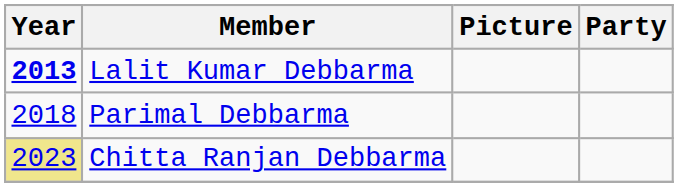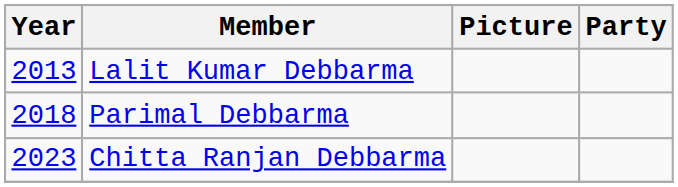(44, 71) bold -> (44, 71) normal
(44, 159) khaki background -> (44, 159) no background
